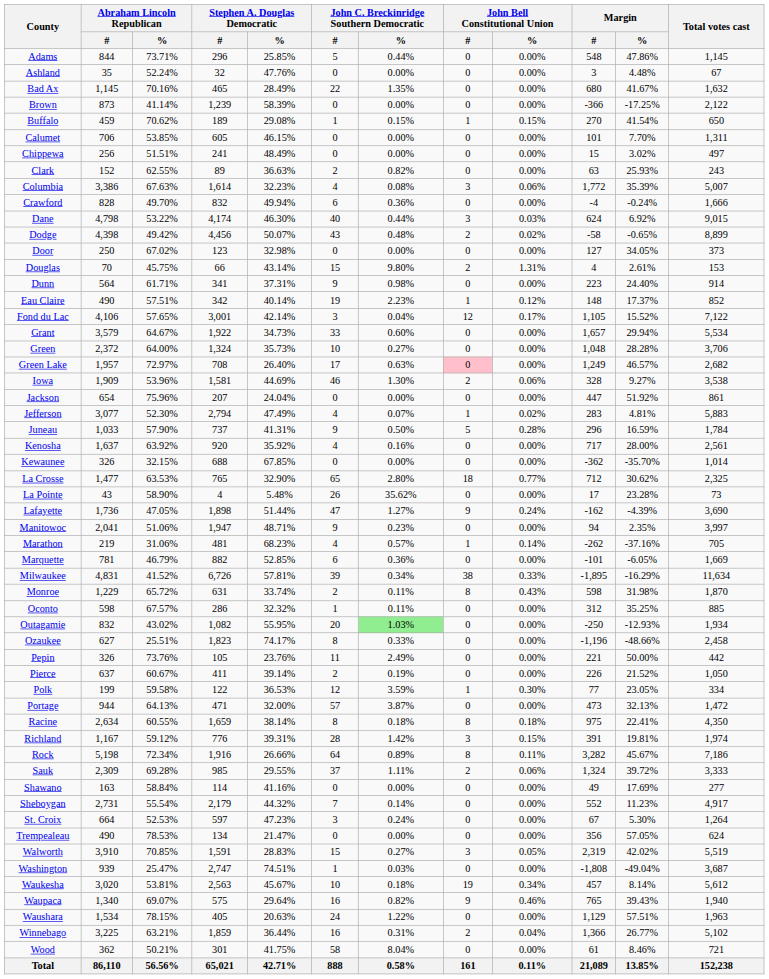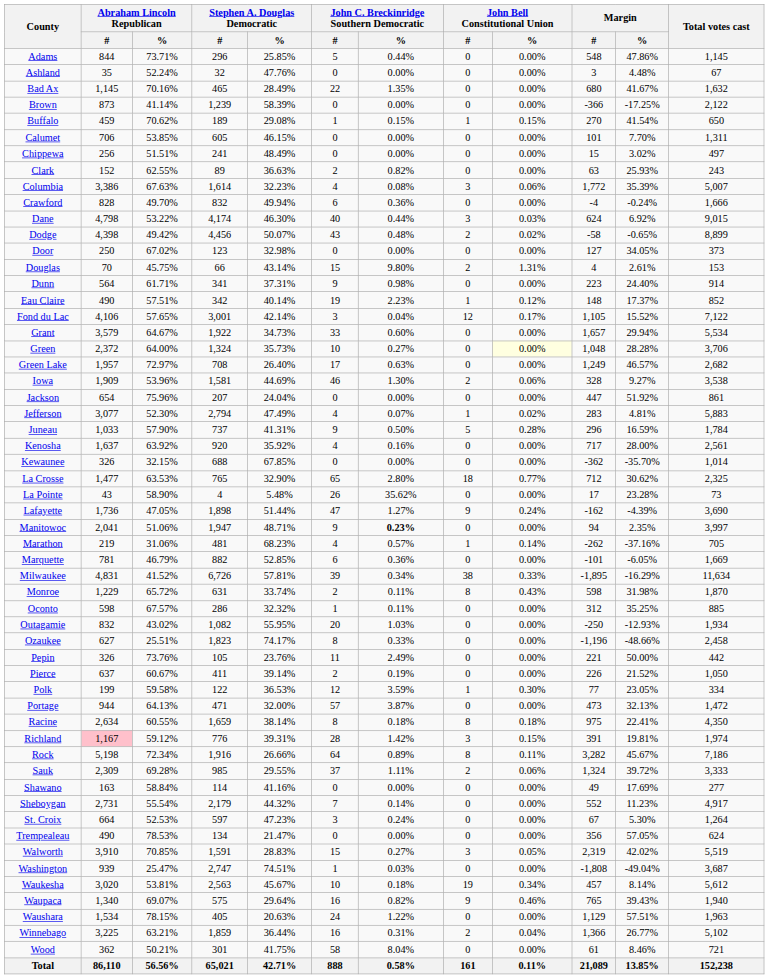(532, 348) no background -> (532, 348) lightyellow background
(468, 365) pink background -> (468, 365) no background
(401, 527) normal -> (401, 527) bold
(401, 625) lightgreen background -> (401, 625) no background
(107, 738) no background -> (107, 738) pink background
